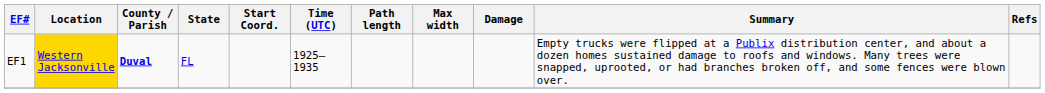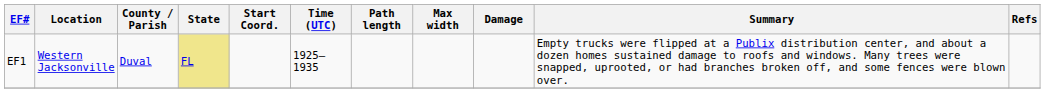(76, 61) gold background -> (76, 61) no background
(136, 61) bold -> (136, 61) normal
(187, 61) no background -> (187, 61) khaki background
